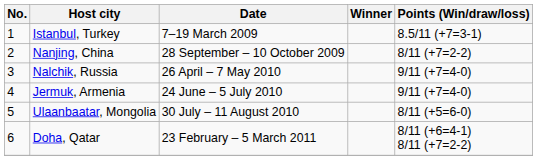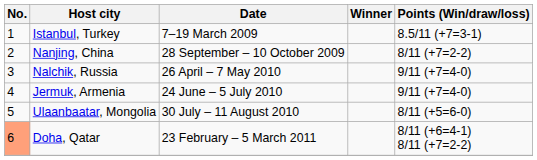(11, 138) no background -> (11, 138) lightsalmon background
